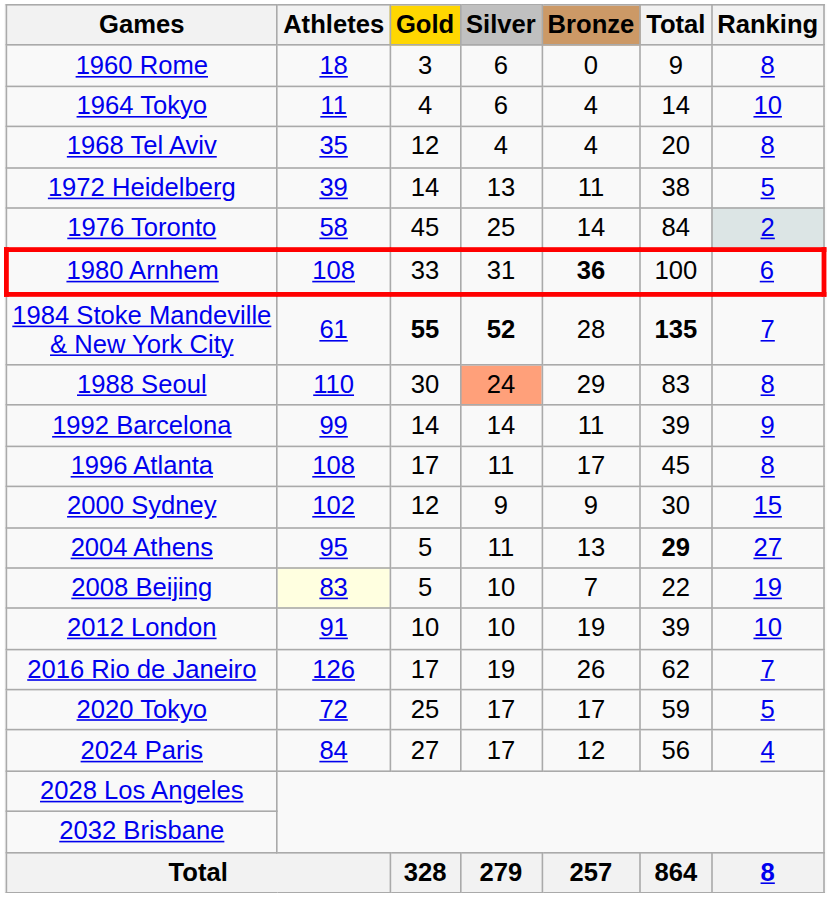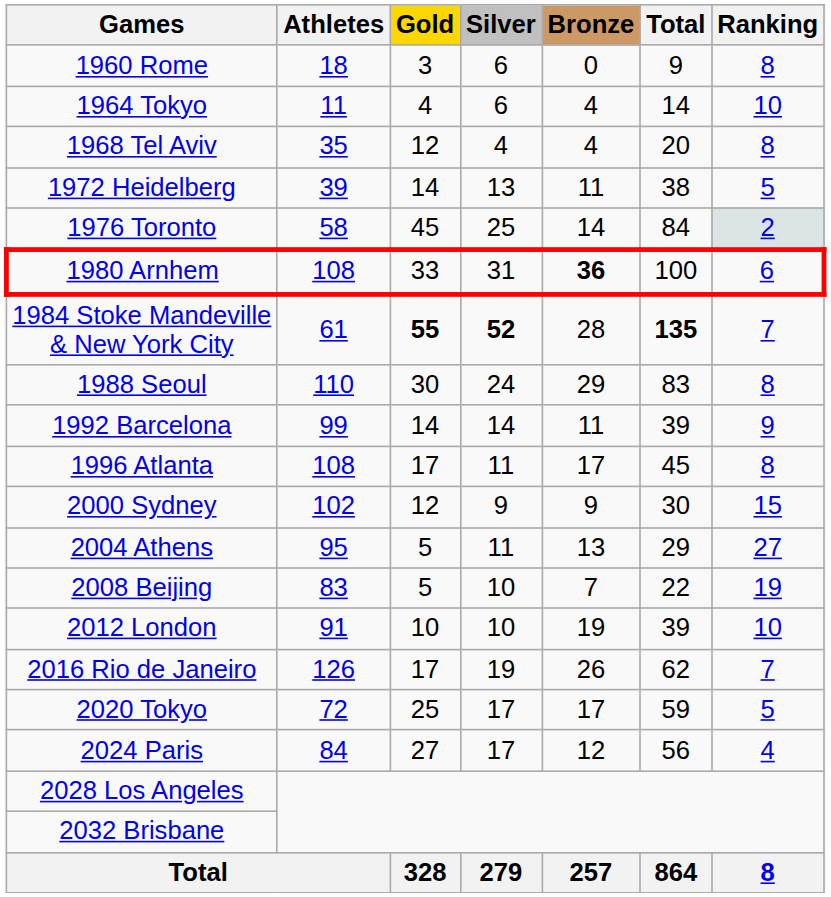(501, 384) lightsalmon background -> (501, 384) no background
(676, 547) bold -> (676, 547) normal
(334, 587) lightyellow background -> (334, 587) no background
